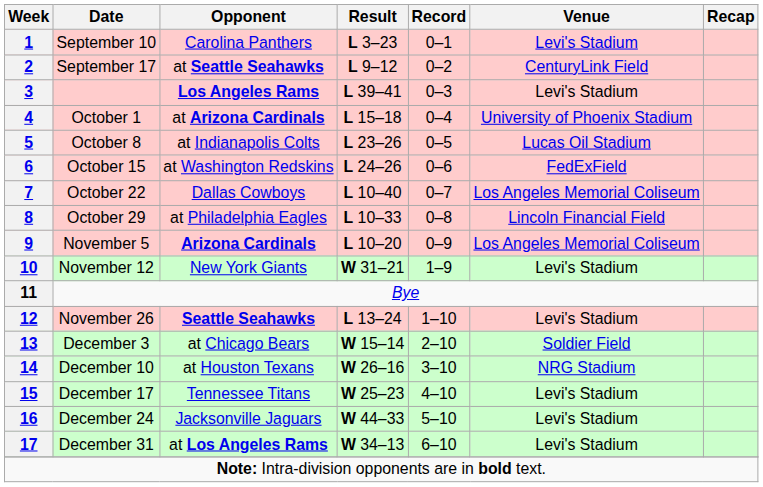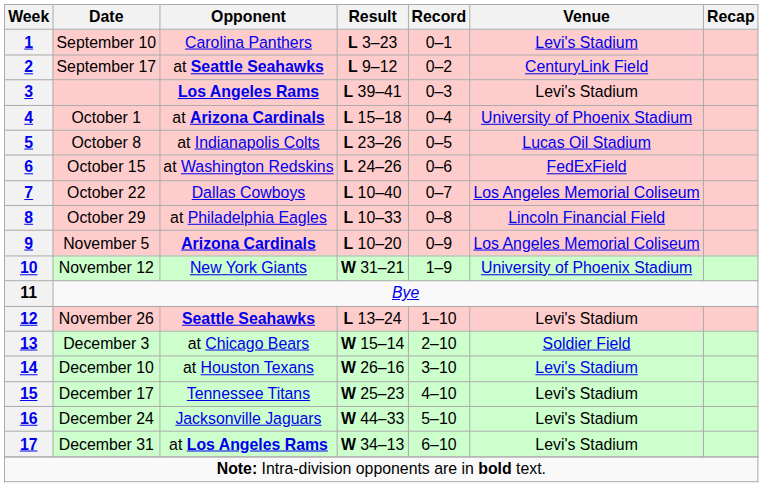(587, 268) Levi's Stadium -> (587, 268) University of Phoenix Stadium
(587, 368) NRG Stadium -> (587, 368) Levi's Stadium
